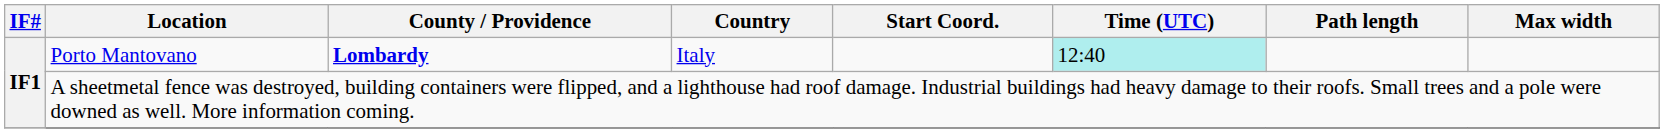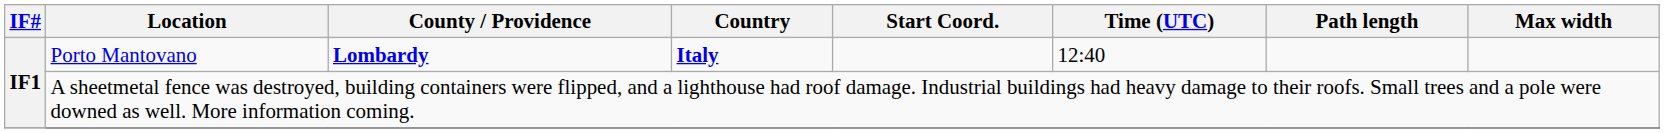(696, 54) normal -> (698, 54) bold
(1081, 54) paleturquoise background -> (1081, 54) no background
